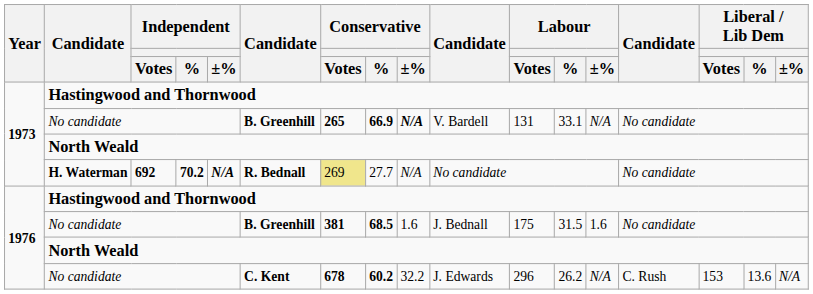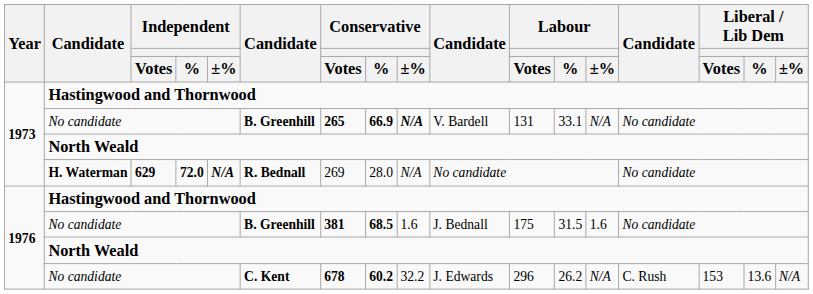(145, 173) 692 -> (145, 173) 629
(192, 173) 70.2 -> (192, 173) 72.0
(334, 173) khaki background -> (334, 173) no background
(381, 173) 27.7 -> (381, 173) 28.0
